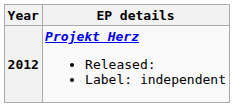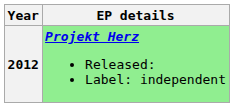(136, 58) no background -> (136, 58) lightgreen background
